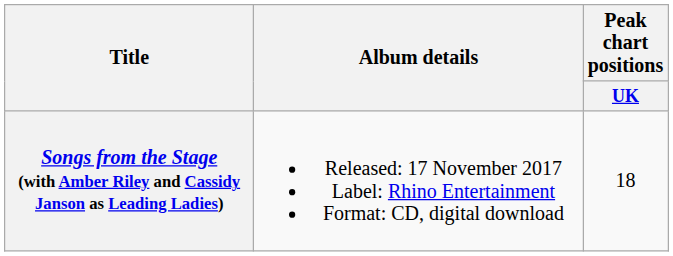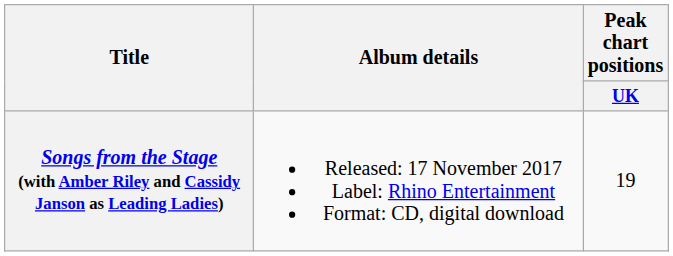(625, 180) 18 -> (625, 180) 19
